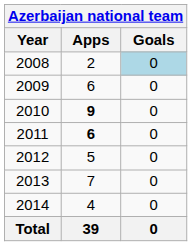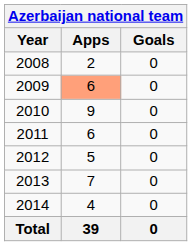(154, 63) lightblue background -> (154, 63) no background
(91, 87) no background -> (91, 87) lightsalmon background
(91, 110) bold -> (91, 110) normal
(91, 134) bold -> (91, 134) normal
